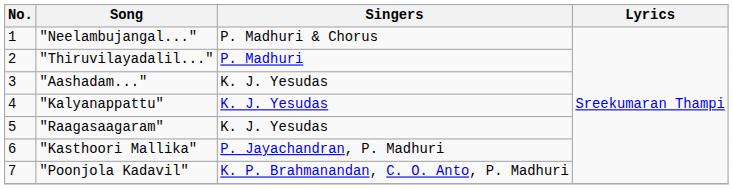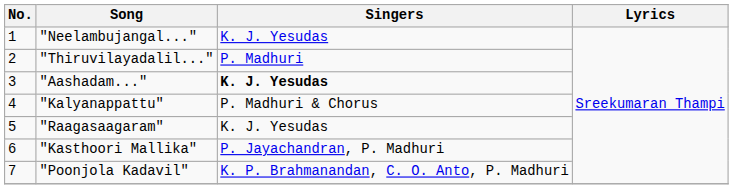(299, 38) P. Madhuri & Chorus -> (274, 38) K. J. Yesudas
(274, 83) normal -> (274, 83) bold
(274, 105) K. J. Yesudas -> (299, 105) P. Madhuri & Chorus
